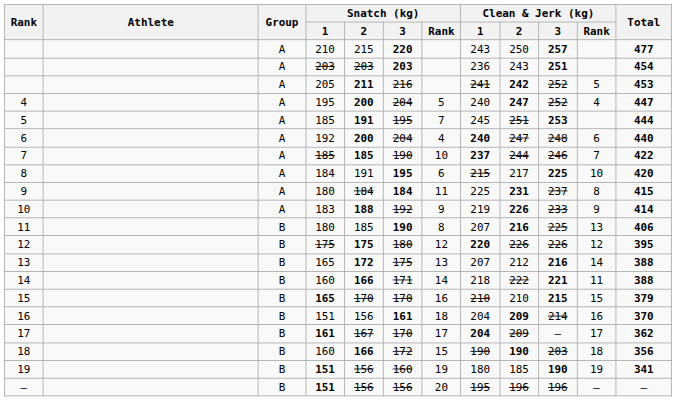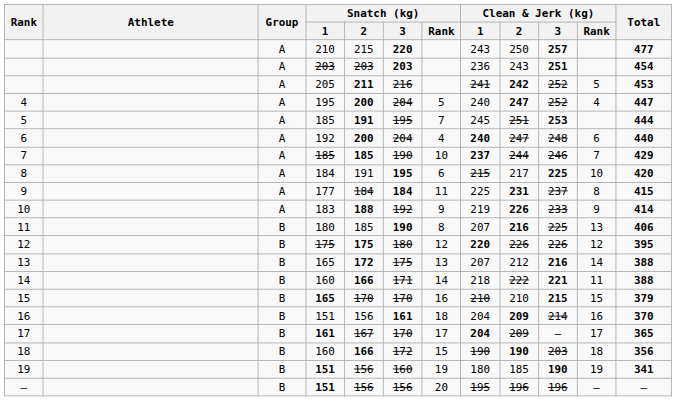(644, 156) 422 -> (644, 156) 429
(325, 191) 180 -> (325, 191) 177
(644, 334) 362 -> (644, 334) 365
